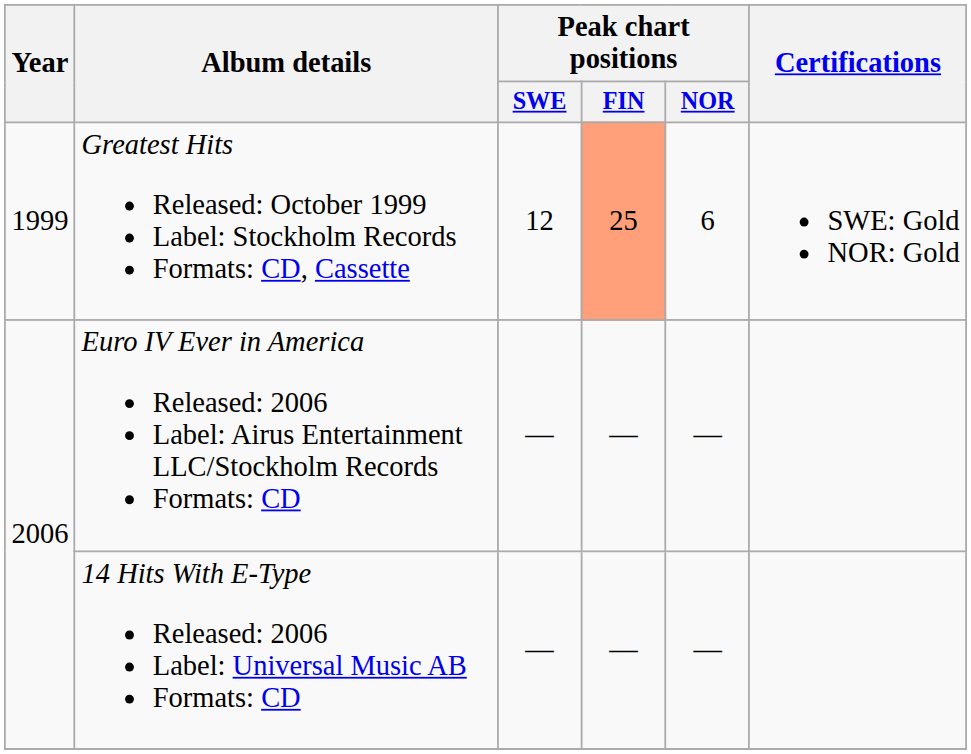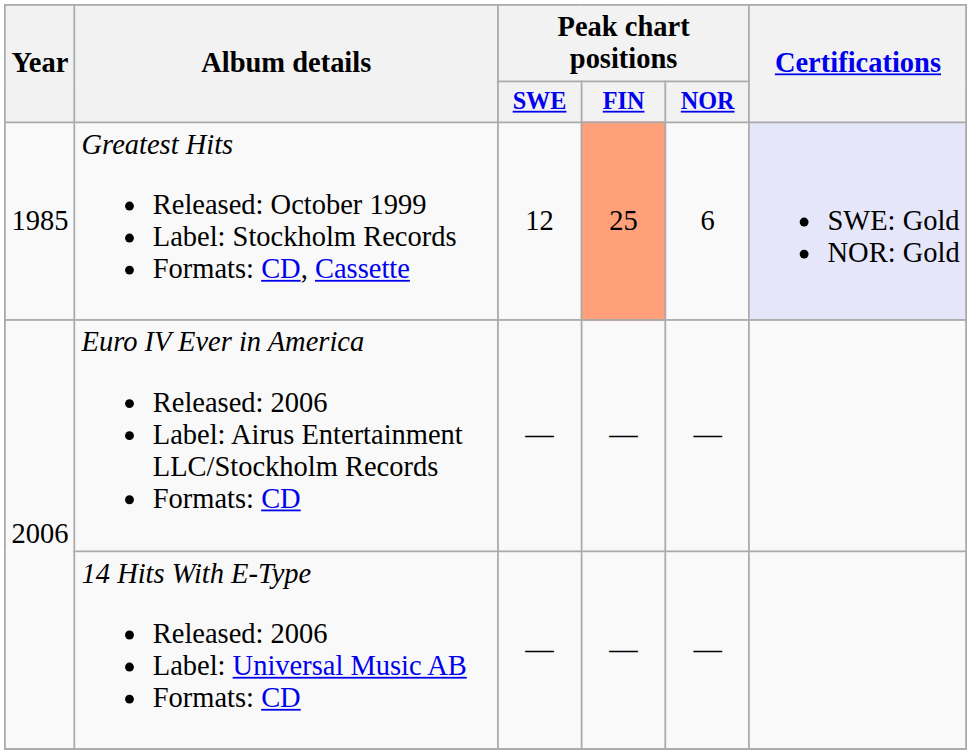(40, 220) 1999 -> (40, 220) 1985
(858, 237) no background -> (858, 237) lavender background
